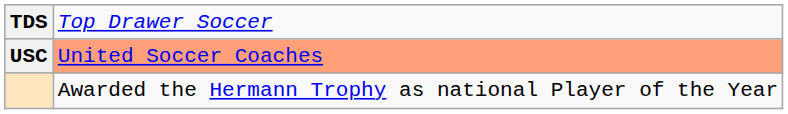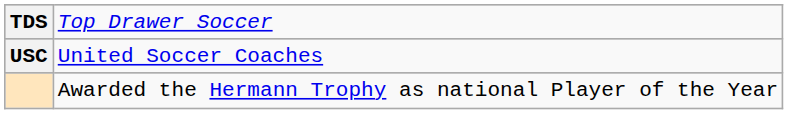(190, 56) lightsalmon background -> (190, 56) no background
